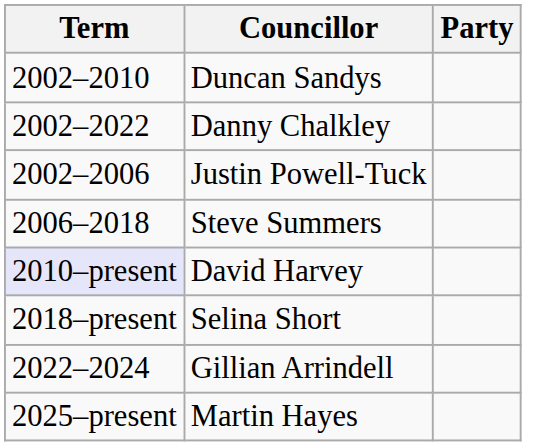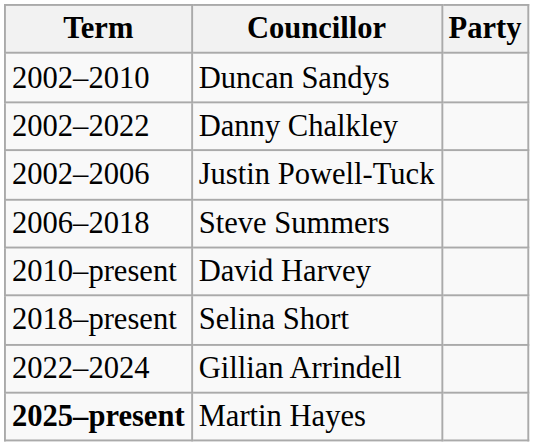(94, 271) lavender background -> (94, 271) no background
(94, 416) normal -> (98, 416) bold
